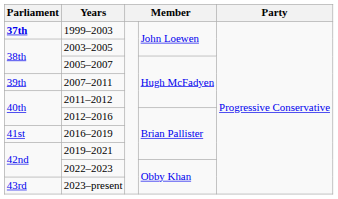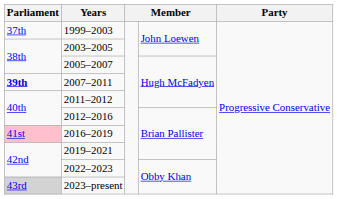(17, 30) bold -> (17, 30) normal
(17, 82) normal -> (17, 82) bold
(16, 133) no background -> (16, 133) pink background
(17, 185) no background -> (17, 185) lightgrey background
